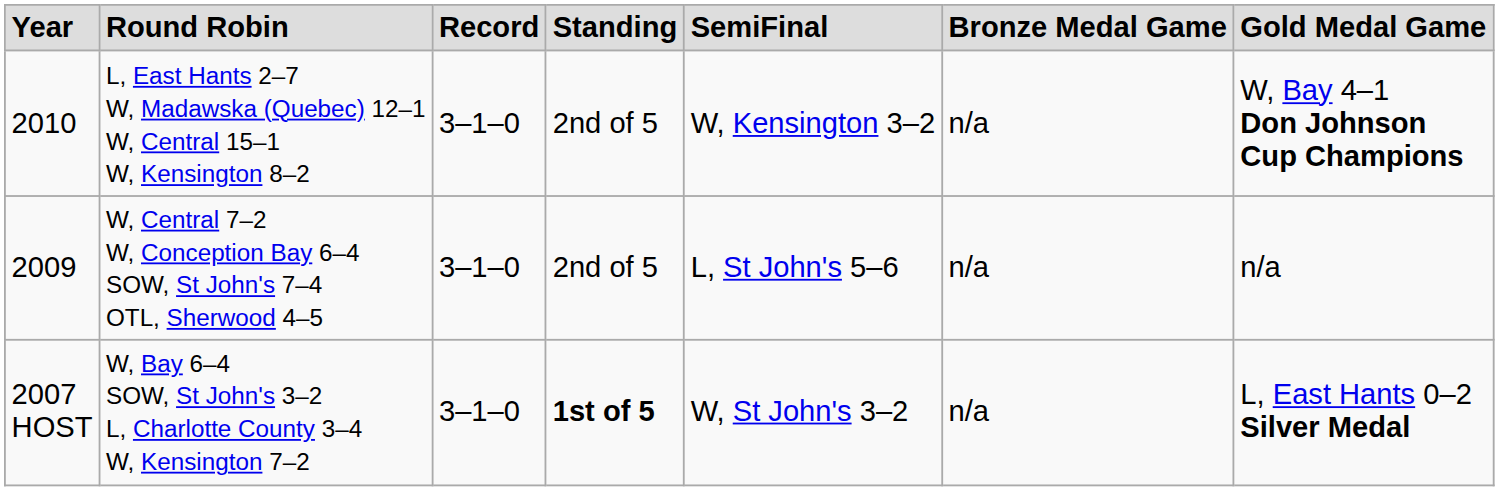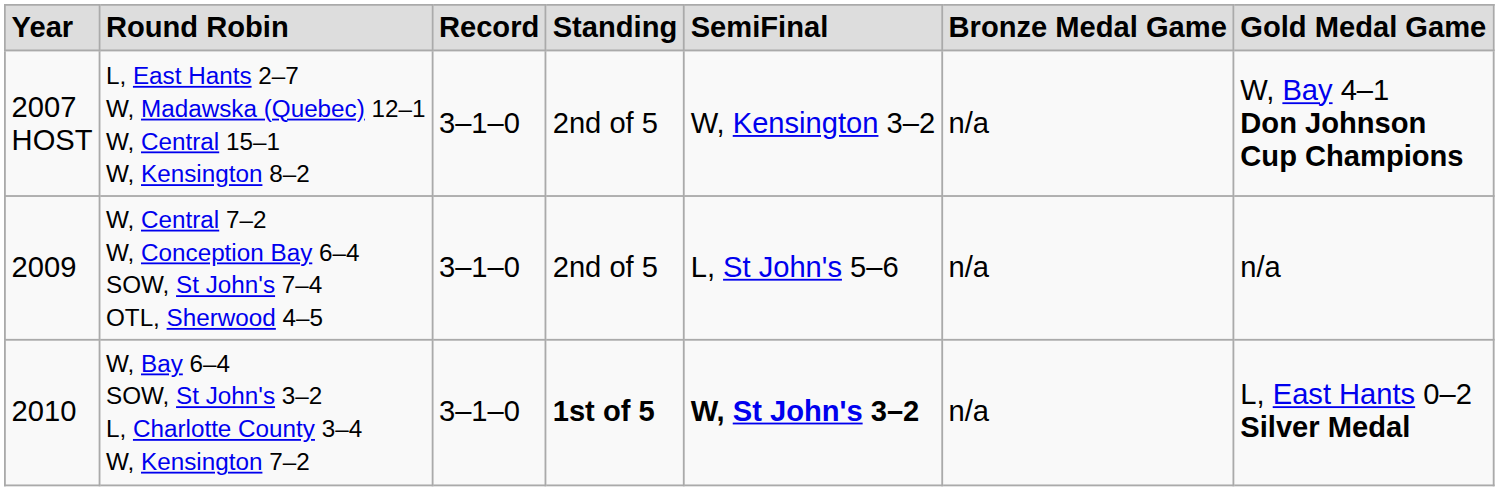(44, 122) 2010 -> (52, 122) 2007 HOST
(52, 411) 2007 HOST -> (44, 411) 2010
(799, 411) normal -> (805, 411) bold
